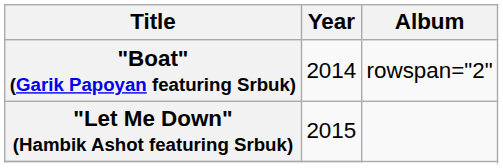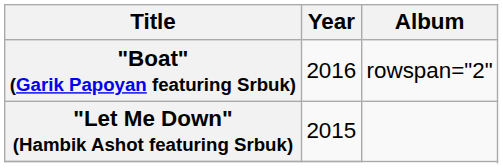(331, 70) 2014 -> (331, 70) 2016
